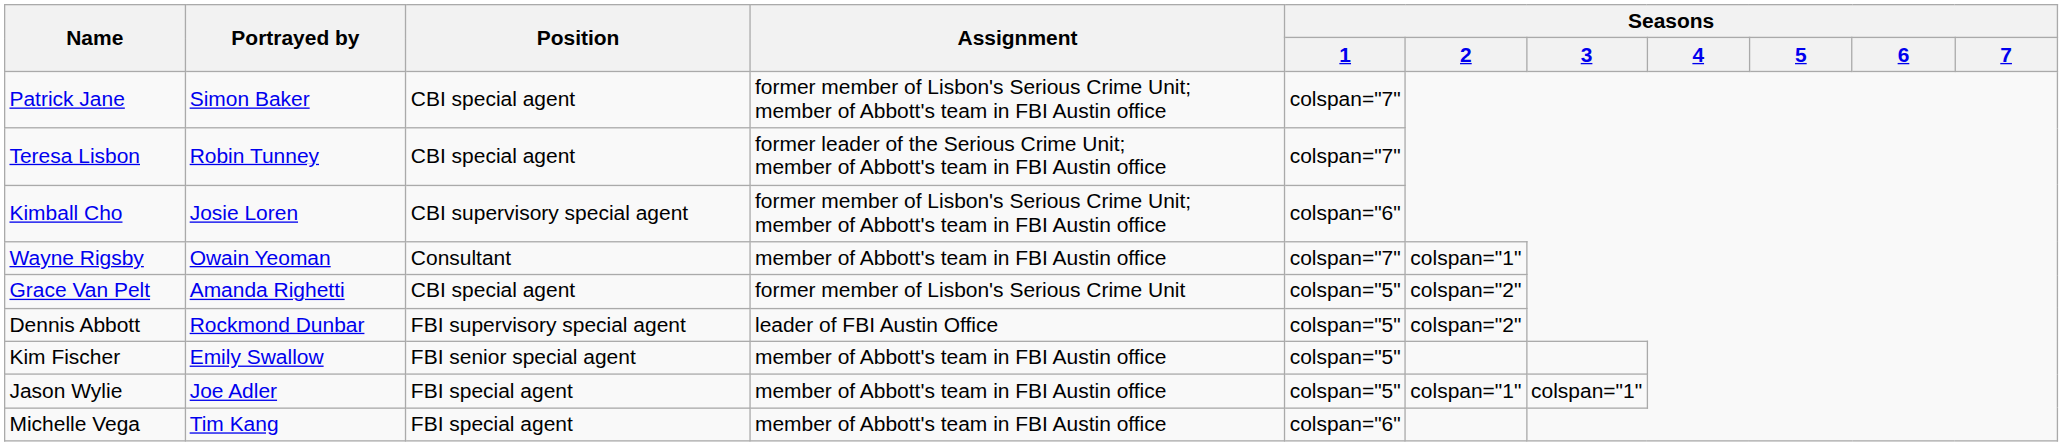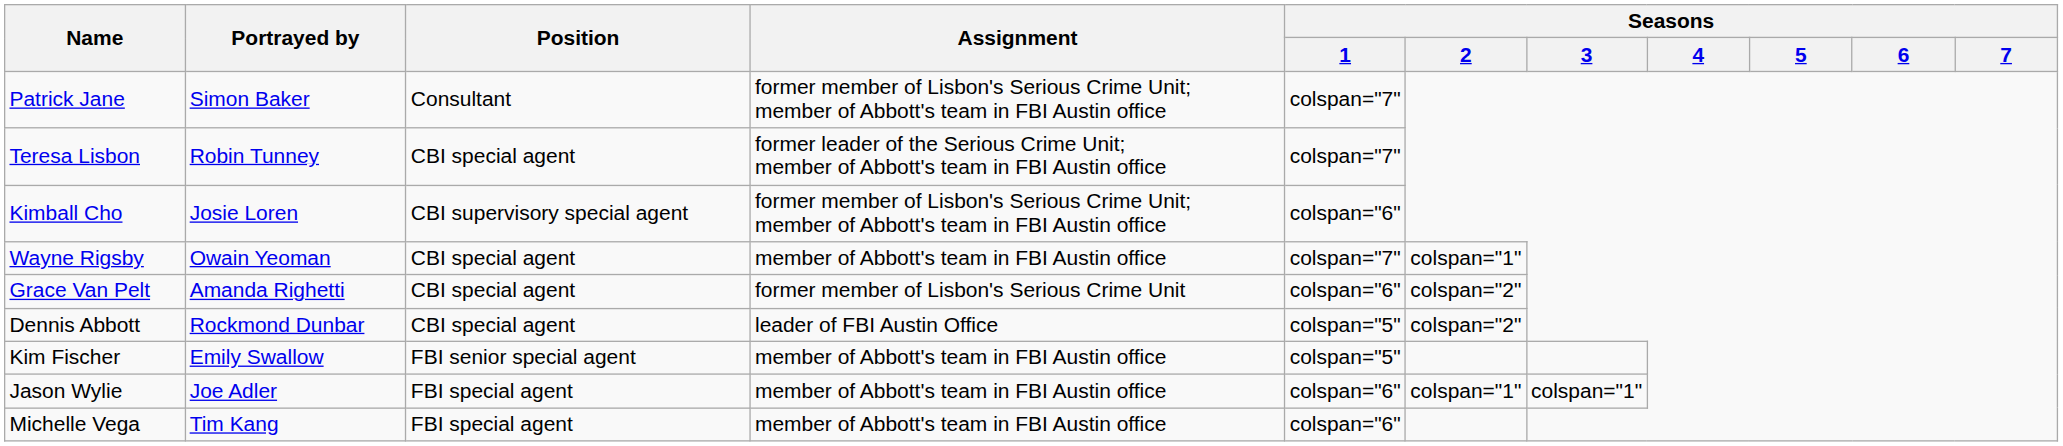(493, 99) CBI special agent -> (461, 99) Consultant
(461, 258) Consultant -> (493, 258) CBI special agent
(1345, 291) colspan="5" -> (1345, 291) colspan="6"
(548, 324) FBI supervisory special agent -> (493, 324) CBI special agent
(1345, 391) colspan="5" -> (1345, 391) colspan="6"
